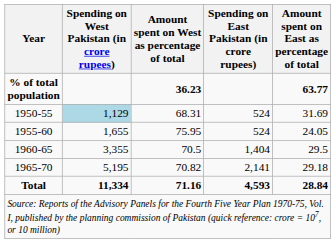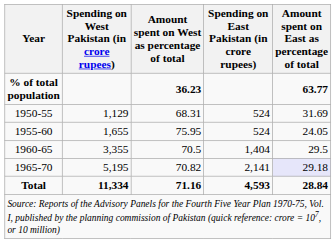(116, 113) lightblue background -> (116, 113) no background
(315, 167) no background -> (315, 167) lavender background
